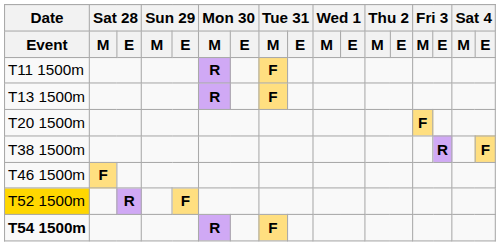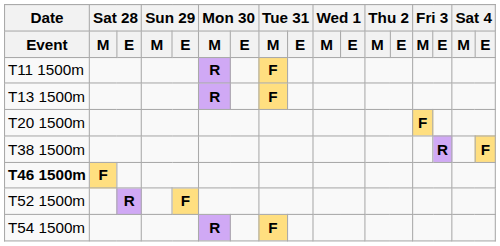(46, 175) normal -> (47, 175) bold
(46, 201) gold background -> (46, 201) no background
(47, 228) bold -> (46, 228) normal
